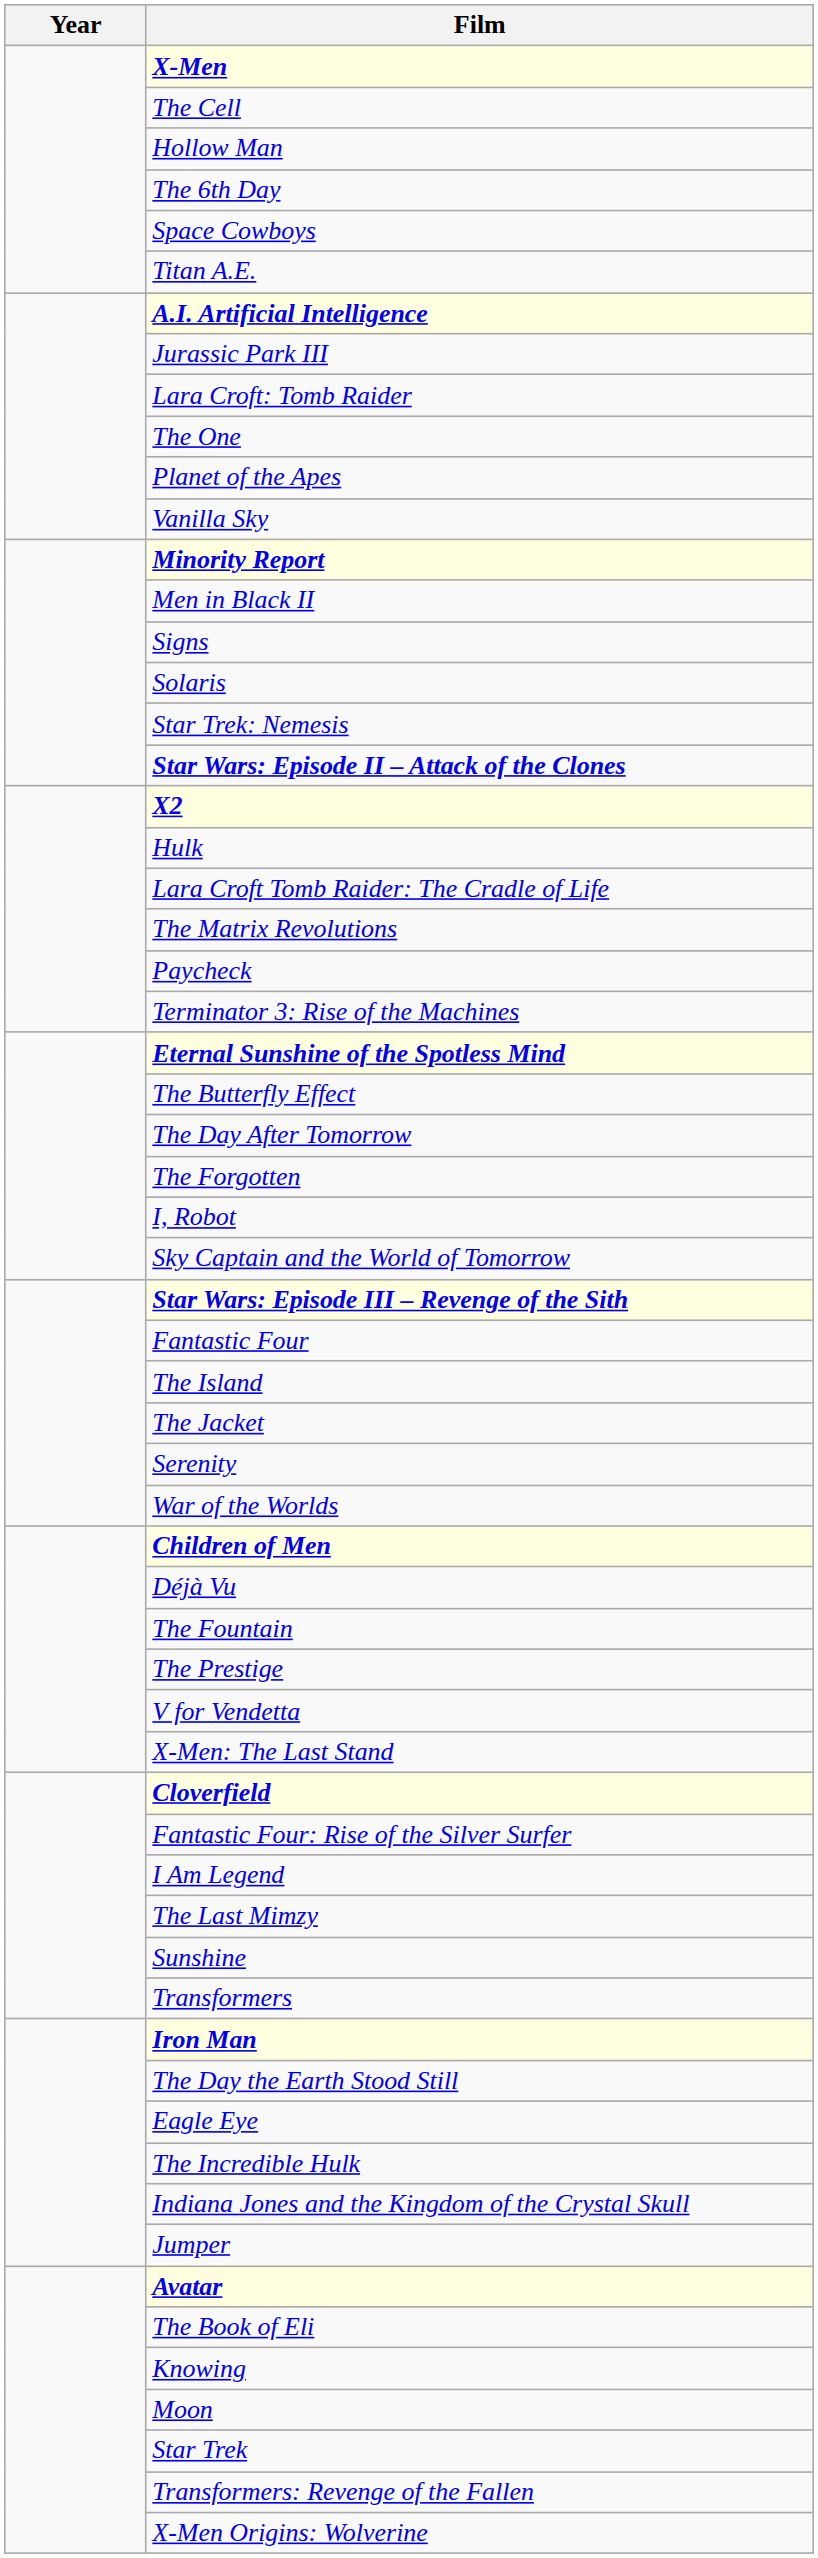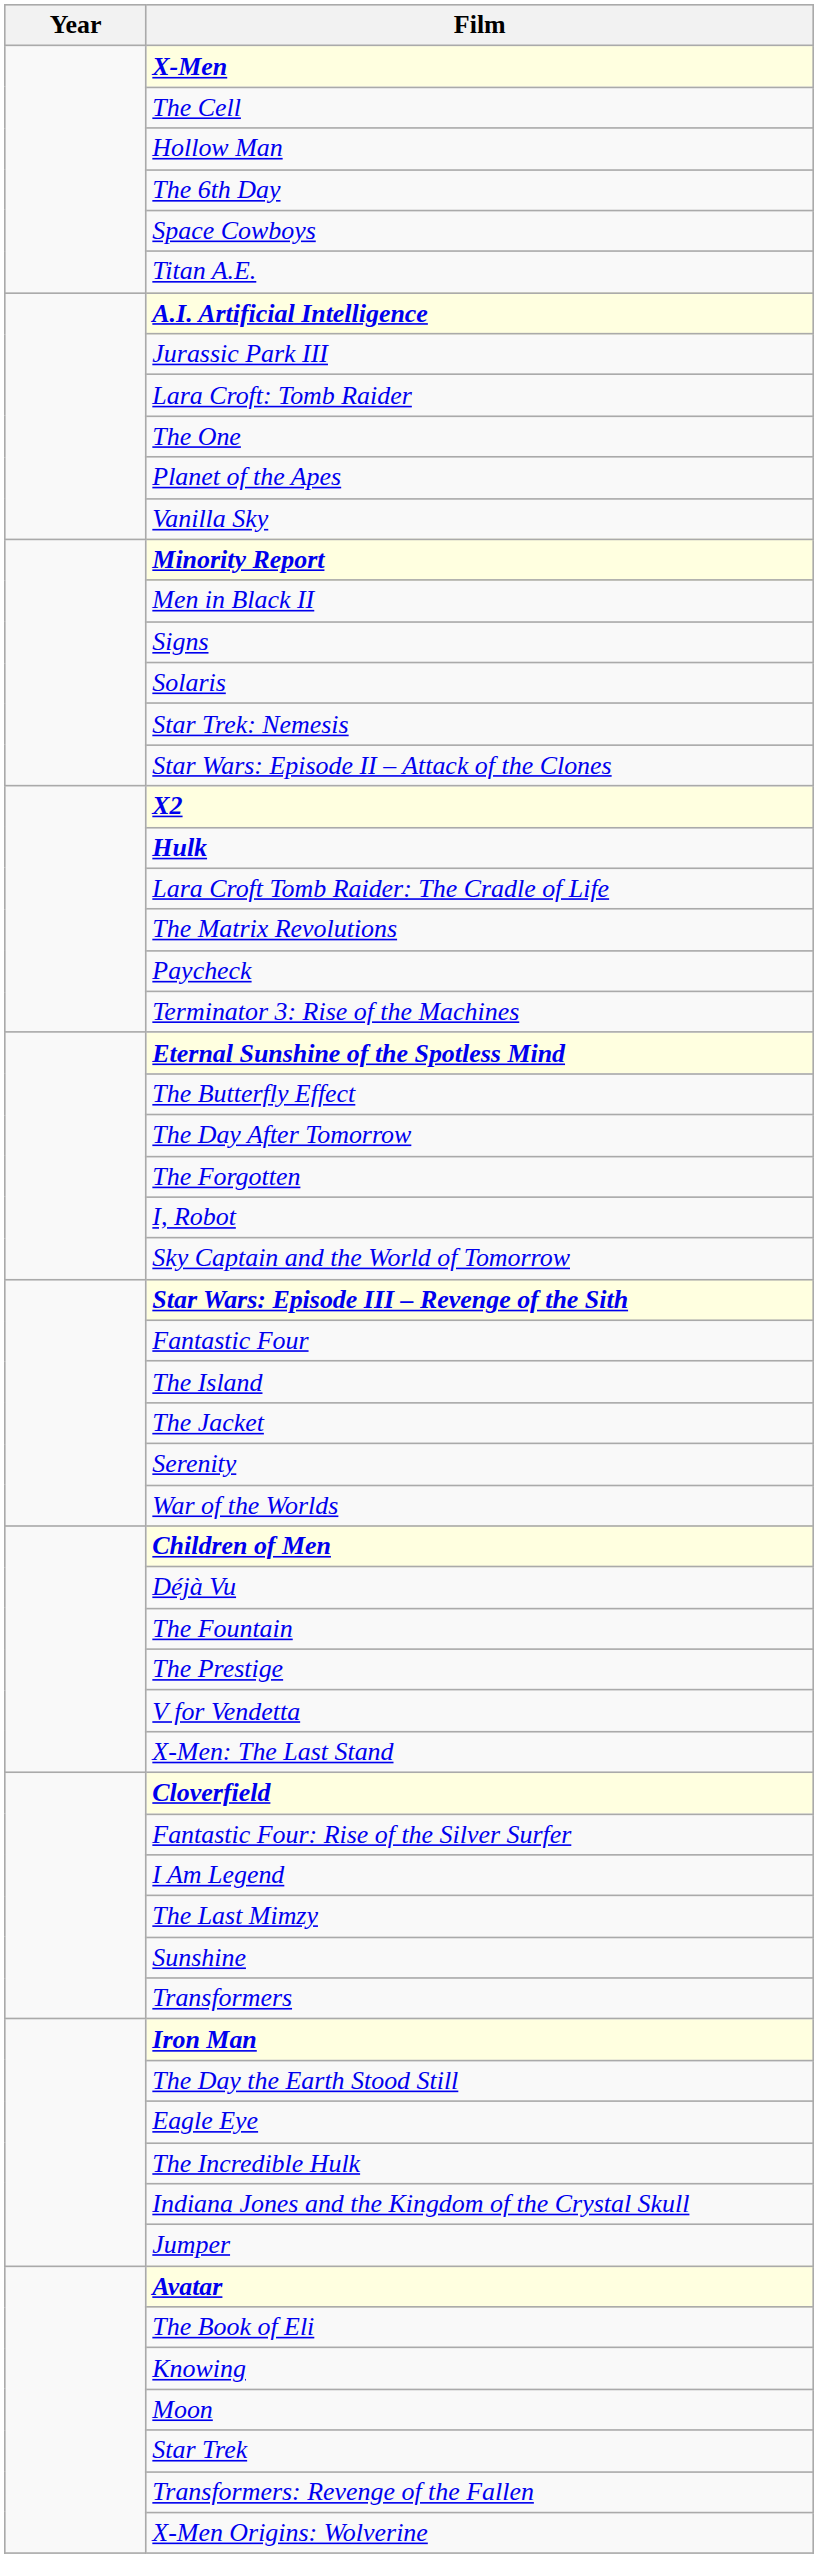(389, 764) bold -> (382, 764) normal
(178, 847) normal -> (180, 847) bold
